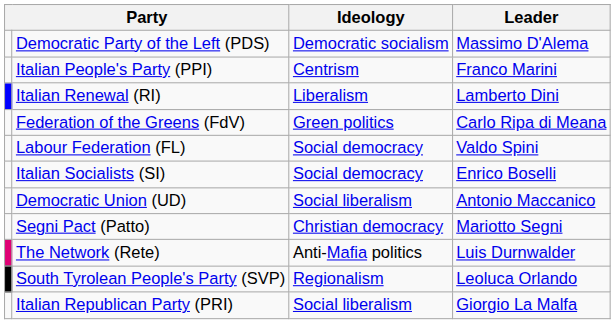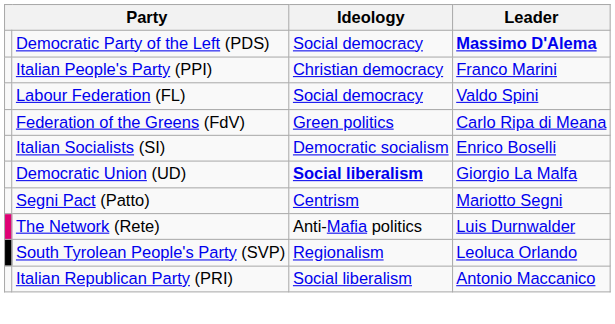(371, 43) Democratic socialism -> (358, 43) Social democracy
(522, 43) normal -> (526, 43) bold
(326, 69) Centrism -> (368, 69) Christian democracy
- row: (88, 95)
rows swapped: (130, 122) <-> (101, 148)
(358, 174) Social democracy -> (371, 148) Democratic socialism
(352, 200) normal -> (358, 174) bold
(526, 200) Antonio Maccanico -> (517, 174) Giorgio La Malfa
(368, 226) Christian democracy -> (326, 200) Centrism
(517, 305) Giorgio La Malfa -> (526, 278) Antonio Maccanico
